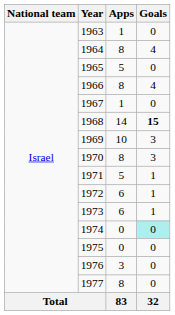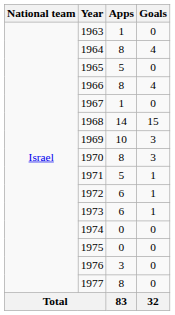(153, 121) bold -> (153, 121) normal
(153, 229) paleturquoise background -> (153, 229) no background
